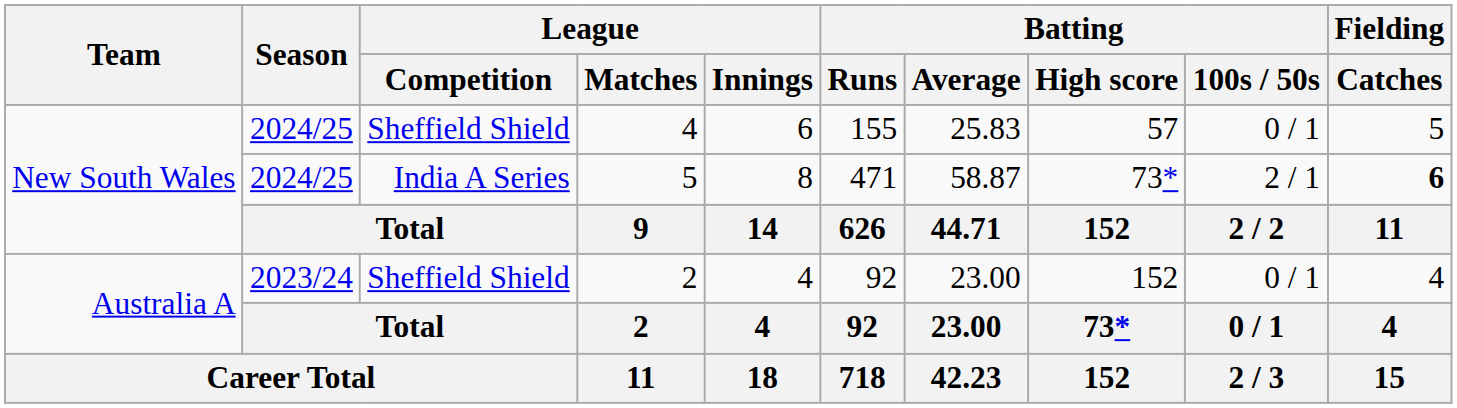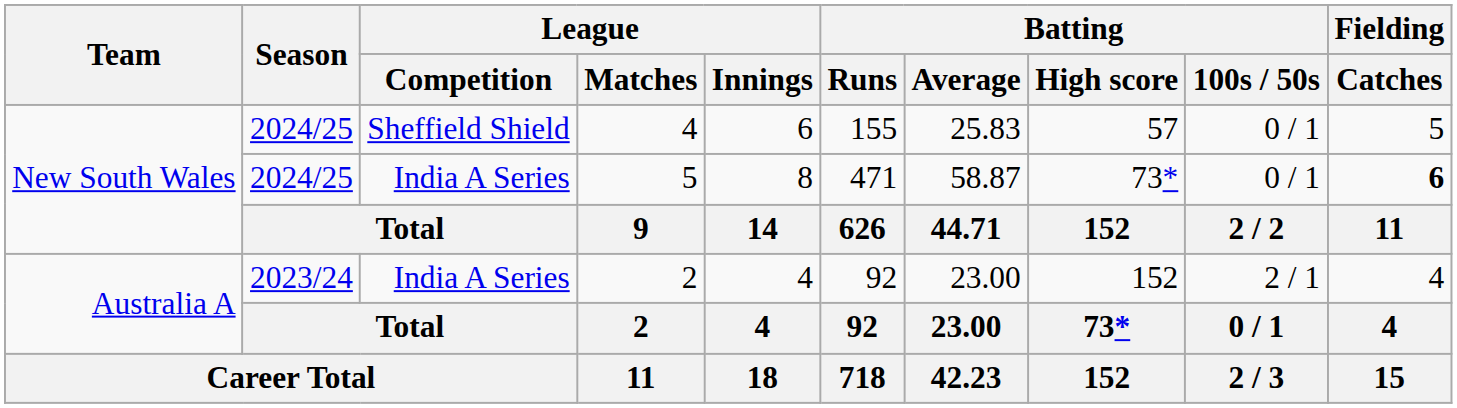(1292, 178) 2 / 1 -> (1292, 178) 0 / 1
(468, 278) Sheffield Shield -> (482, 278) India A Series
(1292, 278) 0 / 1 -> (1292, 278) 2 / 1
